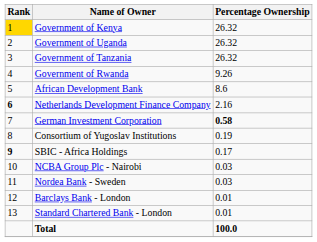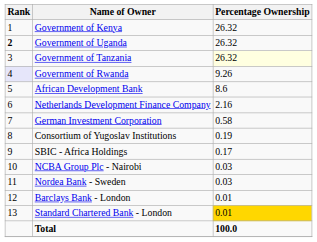(10, 27) gold background -> (10, 27) no background
(10, 43) normal -> (10, 43) bold
(226, 58) no background -> (226, 58) lightyellow background
(10, 74) no background -> (10, 74) lavender background
(10, 105) bold -> (10, 105) normal
(224, 120) bold -> (224, 120) normal
(10, 151) bold -> (10, 151) normal
(224, 213) no background -> (224, 213) gold background
